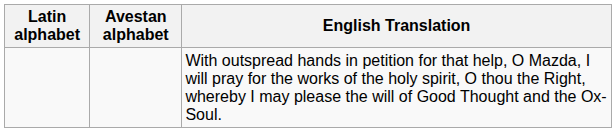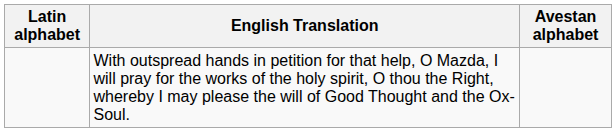columns swapped: (136, 26) <-> (397, 26)
